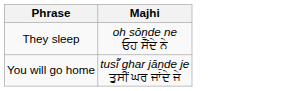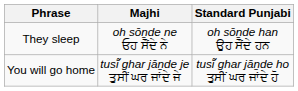+ column: (243, 13)
